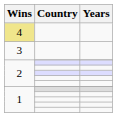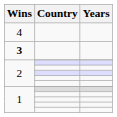(19, 32) khaki background -> (19, 32) no background
(19, 51) normal -> (19, 51) bold
